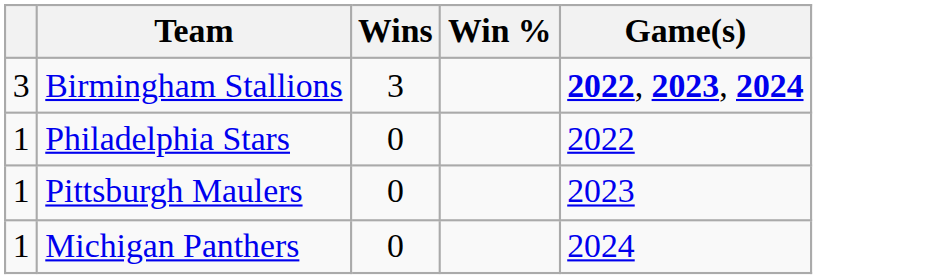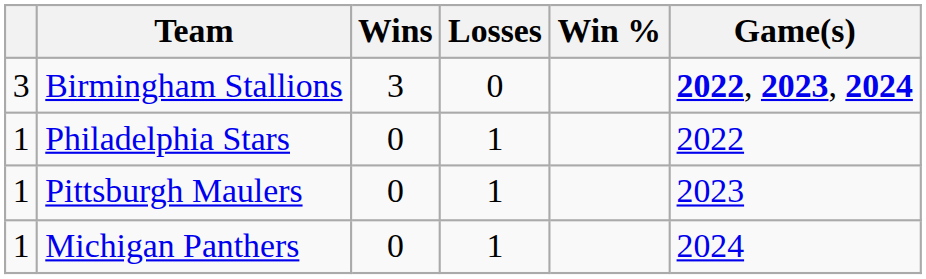+ column: (495, 31)
